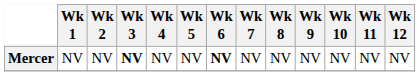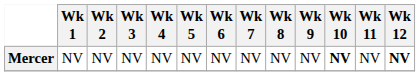(132, 58) bold -> (132, 58) normal
(221, 58) bold -> (221, 58) normal
(340, 58) normal -> (340, 58) bold
(400, 58) normal -> (400, 58) bold
